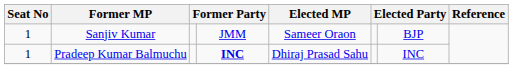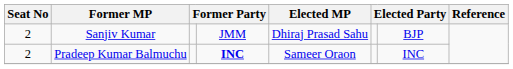(28, 34) 1 -> (28, 34) 2
(320, 34) Sameer Oraon -> (320, 34) Dhiraj Prasad Sahu
(28, 53) 1 -> (28, 53) 2
(320, 53) Dhiraj Prasad Sahu -> (320, 53) Sameer Oraon
